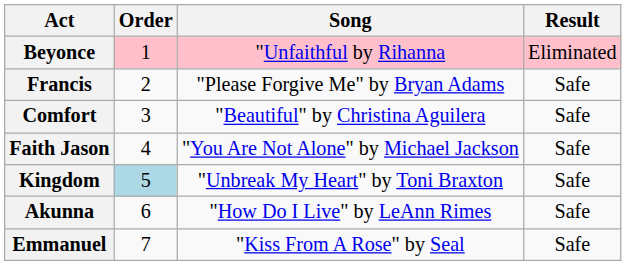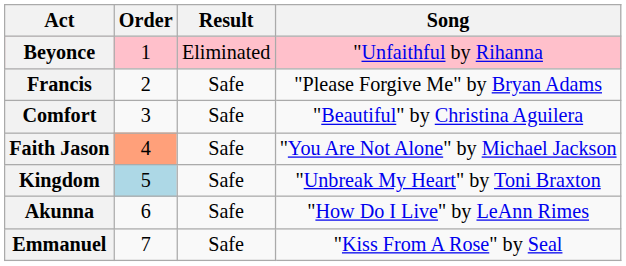columns swapped: (350, 20) <-> (572, 20)
(146, 148) no background -> (146, 148) lightsalmon background
